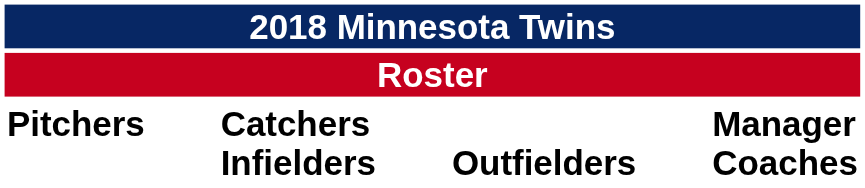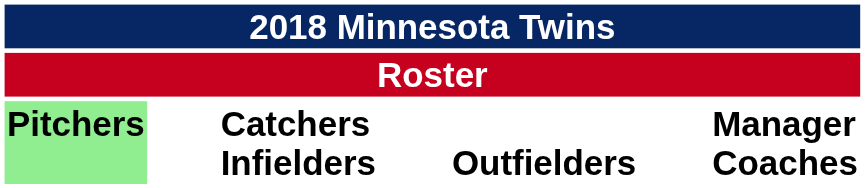(76, 123) no background -> (76, 123) lightgreen background
